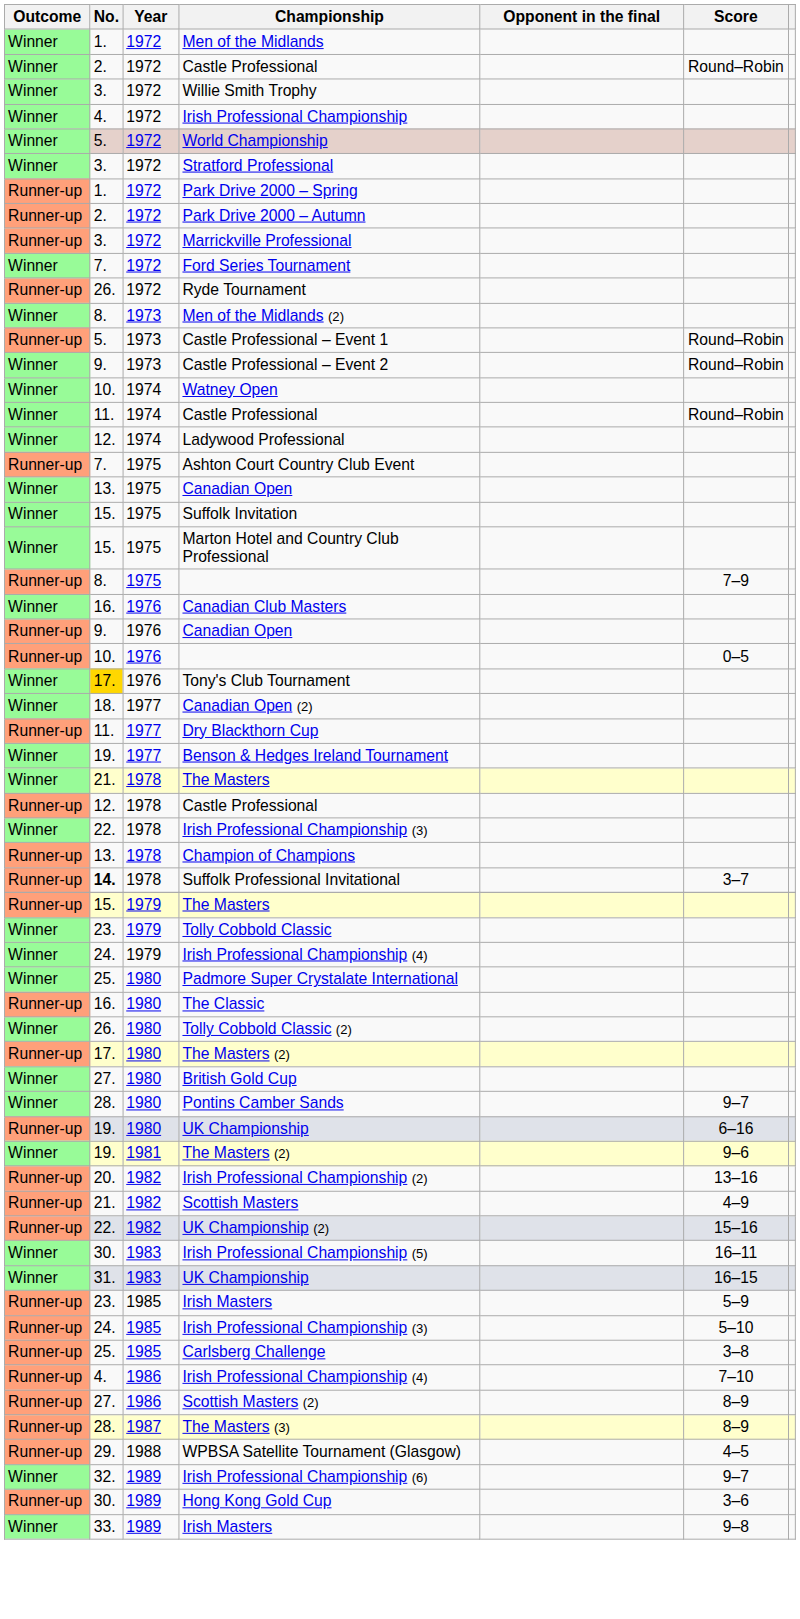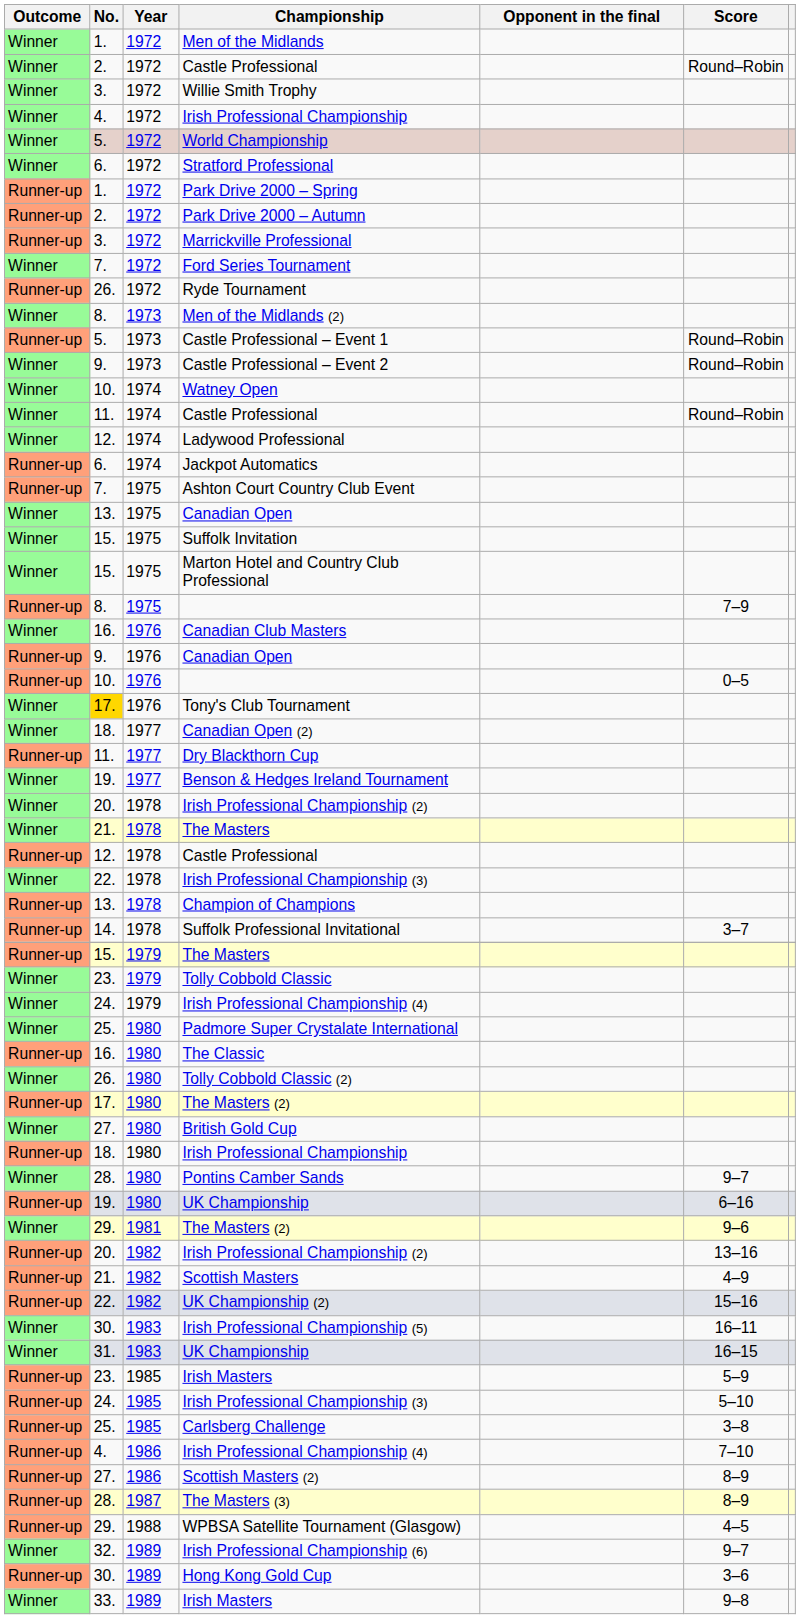(100, 166) 3. -> (100, 166) 6.
+ row: (144, 464)
+ row: (144, 805)
(105, 880) bold -> (105, 929) normal
+ row: (144, 1153)
(105, 1153) 19. -> (105, 1228) 29.
